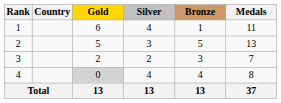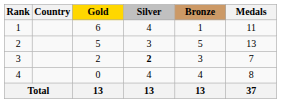(149, 59) normal -> (149, 59) bold
(98, 75) lightgrey background -> (98, 75) no background
